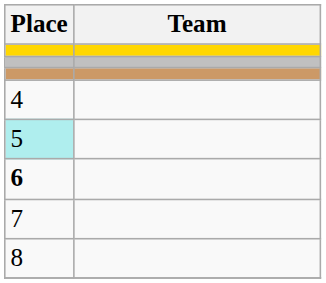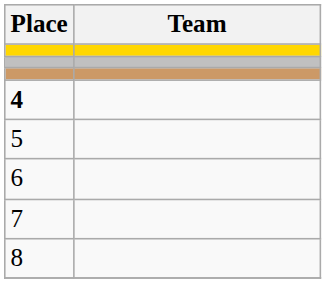(17, 98) normal -> (17, 98) bold
(17, 138) paleturquoise background -> (17, 138) no background
(17, 178) bold -> (17, 178) normal
